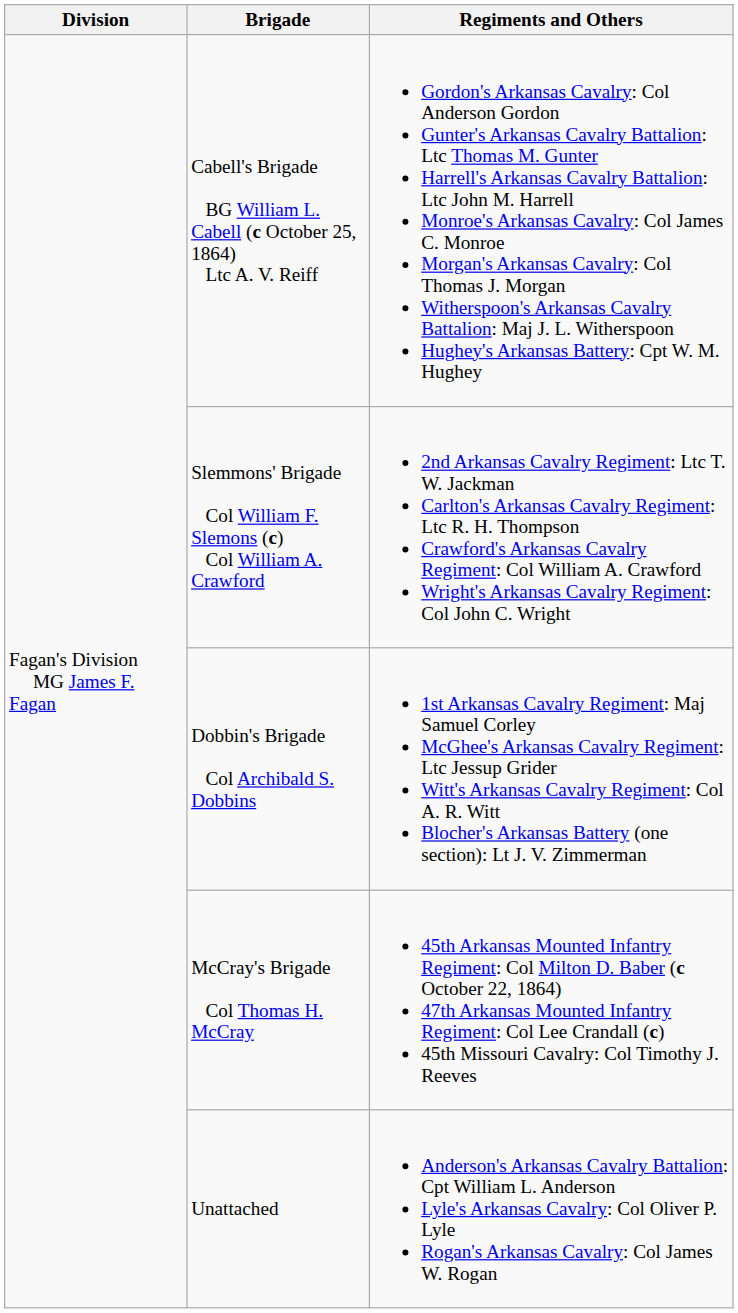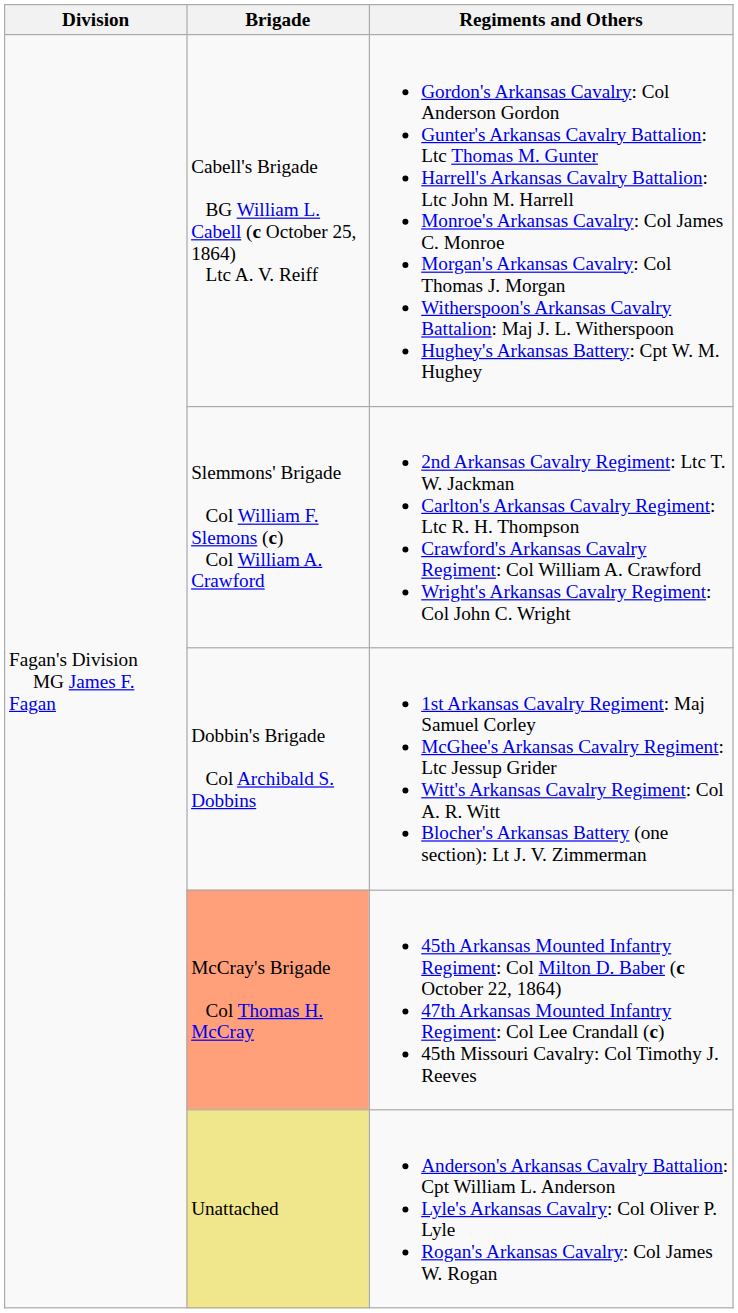(261, 999) no background -> (261, 999) lightsalmon background
(235, 1208) no background -> (235, 1208) khaki background
